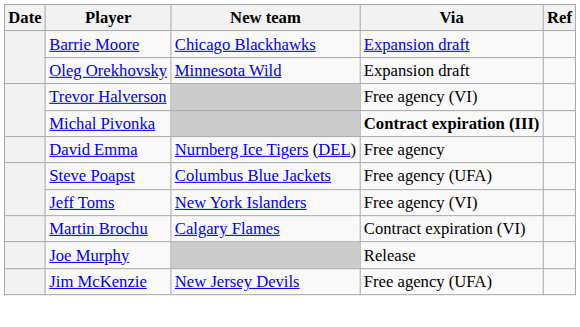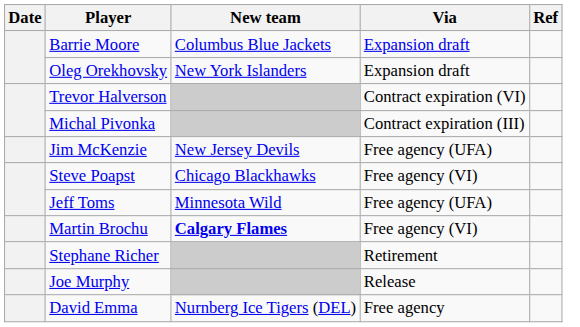(245, 44) Chicago Blackhawks -> (253, 44) Columbus Blue Jackets
(228, 70) Minnesota Wild -> (241, 70) New York Islanders
(421, 96) Free agency (VI) -> (445, 96) Contract expiration (VI)
(452, 123) bold -> (444, 123) normal
rows swapped: (98, 281) <-> (93, 149)
(253, 176) Columbus Blue Jackets -> (245, 176) Chicago Blackhawks
(428, 176) Free agency (UFA) -> (421, 176) Free agency (VI)
(241, 202) New York Islanders -> (228, 202) Minnesota Wild
(421, 202) Free agency (VI) -> (428, 202) Free agency (UFA)
(227, 228) normal -> (231, 228) bold
(445, 228) Contract expiration (VI) -> (421, 228) Free agency (VI)
+ row: (104, 255)
